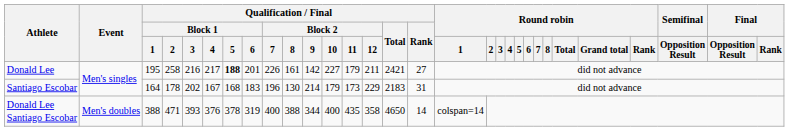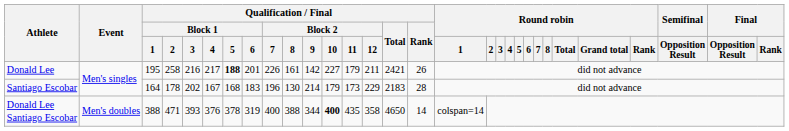(421, 70) 27 -> (421, 70) 26
(421, 87) 31 -> (421, 87) 28
(332, 111) normal -> (332, 111) bold
